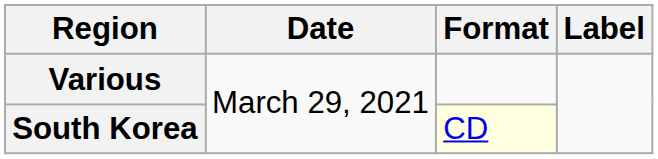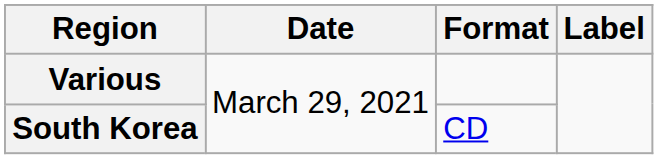(466, 128) lightyellow background -> (466, 128) no background
